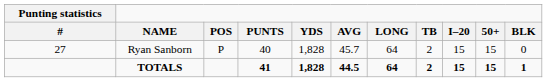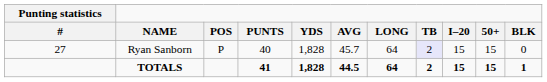(429, 49) no background -> (429, 49) lavender background
